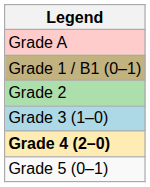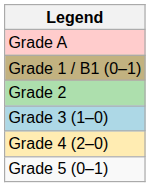(59, 143) bold -> (58, 143) normal
